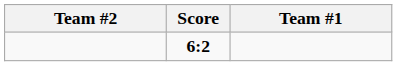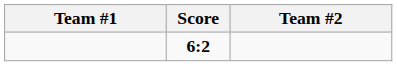columns swapped: (311, 18) <-> (86, 18)
